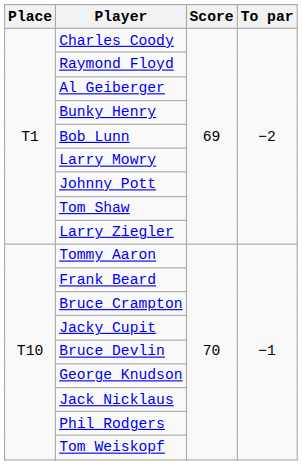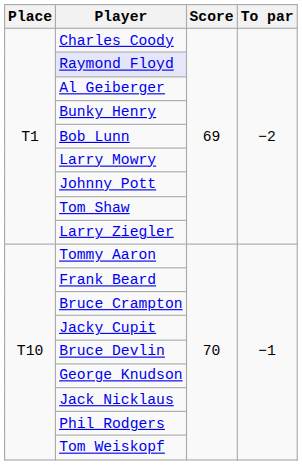(116, 64) no background -> (116, 64) lavender background
